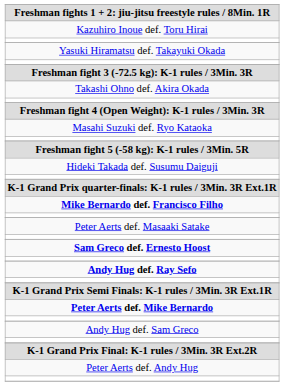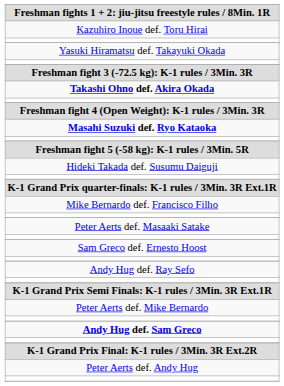(142, 89) normal -> (142, 89) bold
(142, 127) normal -> (142, 127) bold
(142, 204) bold -> (142, 204) normal
(142, 247) bold -> (142, 247) normal
(142, 269) bold -> (142, 269) normal
(142, 307) bold -> (142, 307) normal
(142, 329) normal -> (142, 329) bold
